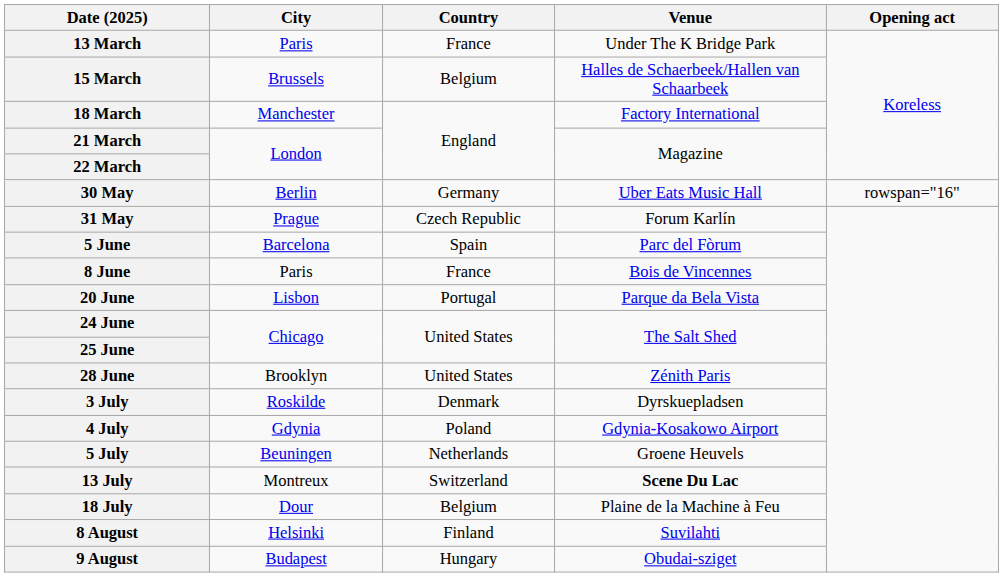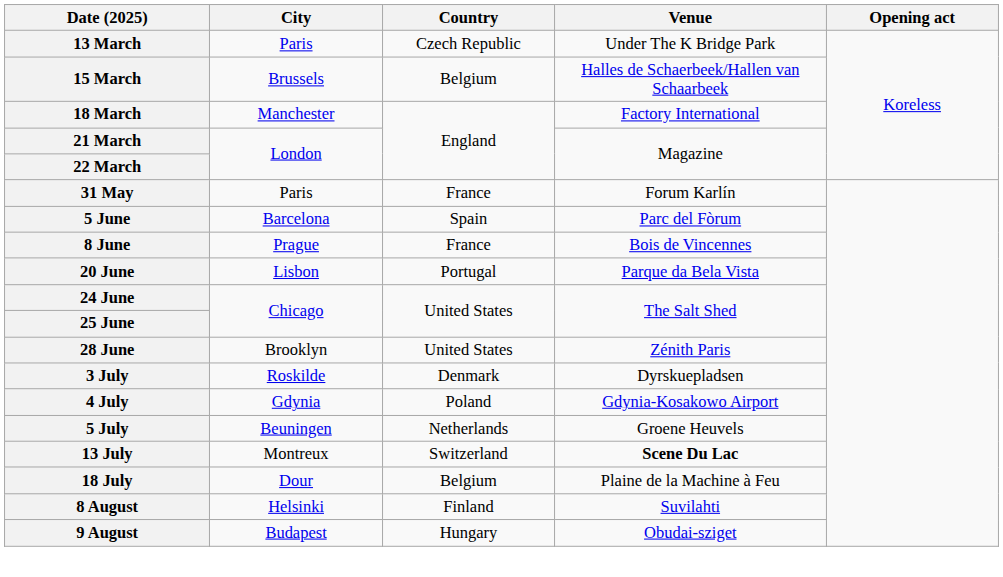(468, 43) France -> (468, 43) Czech Republic
- row: (107, 192)
(296, 219) Prague -> (296, 192) Paris
(468, 219) Czech Republic -> (468, 192) France
(296, 271) Paris -> (296, 245) Prague
